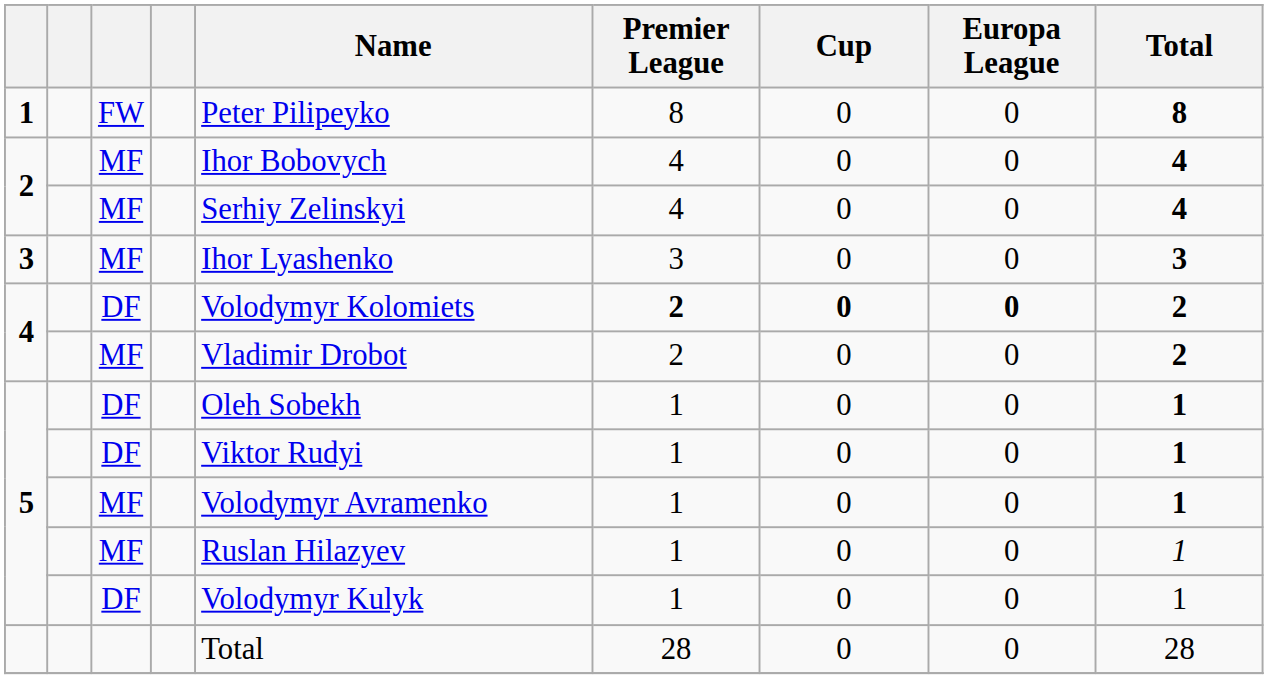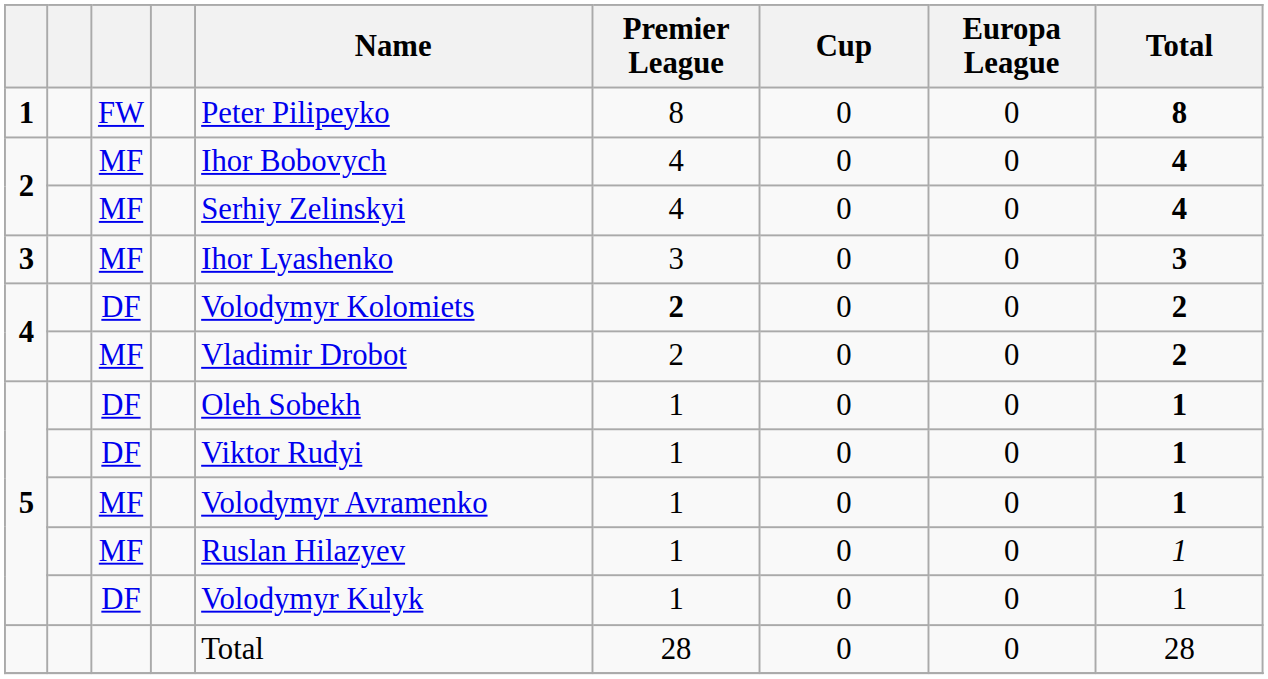(844, 307) bold -> (844, 307) normal
(1012, 307) bold -> (1012, 307) normal
